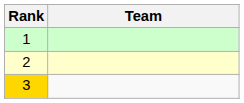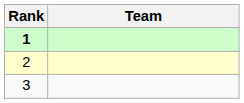(26, 39) normal -> (26, 39) bold
(26, 86) gold background -> (26, 86) no background
